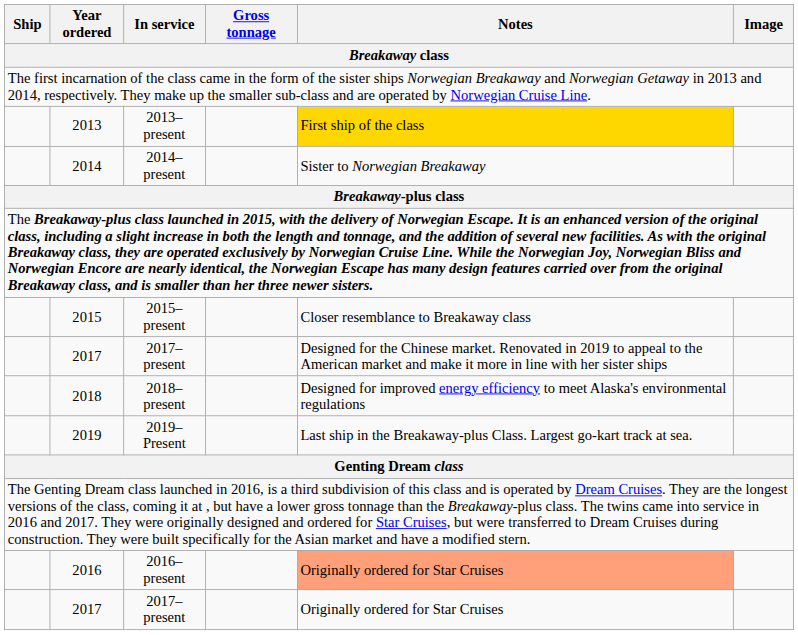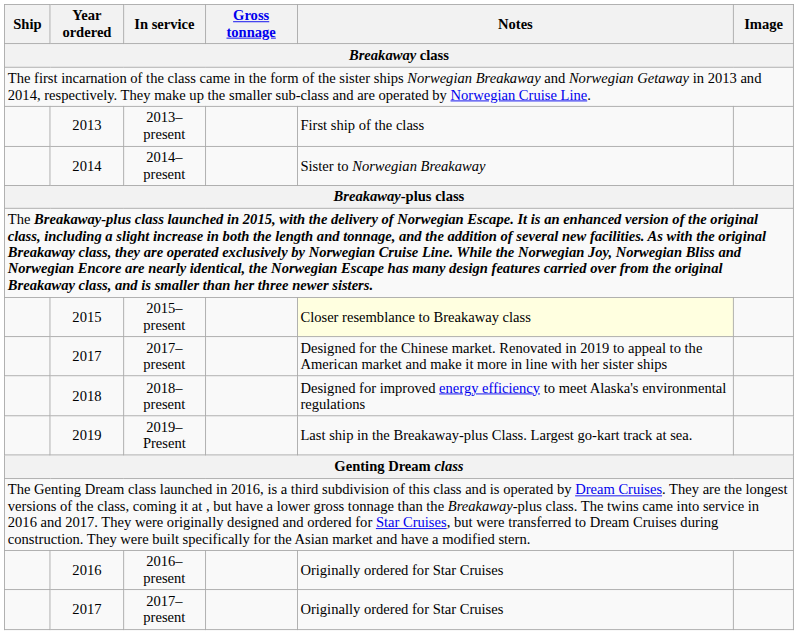(362, 126) gold background -> (362, 126) no background
(416, 316) no background -> (416, 316) lightyellow background
(402, 570) lightsalmon background -> (402, 570) no background
